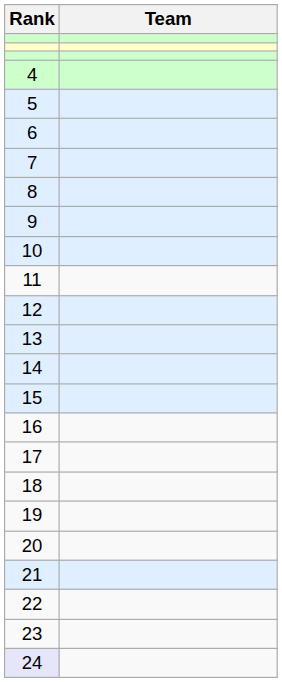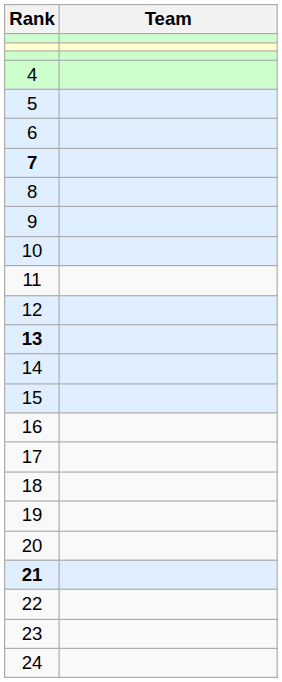(32, 162) normal -> (32, 162) bold
(32, 339) normal -> (32, 339) bold
(32, 574) normal -> (32, 574) bold
(32, 663) lavender background -> (32, 663) no background
